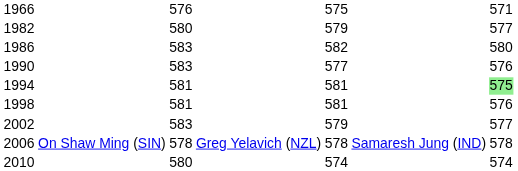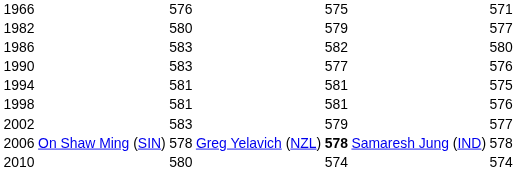(501, 86) lightgreen background -> (501, 86) no background
(336, 143) normal -> (336, 143) bold
